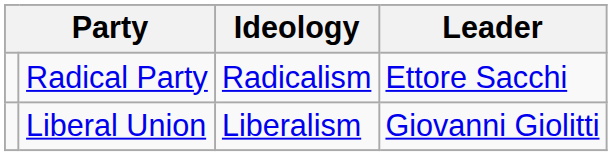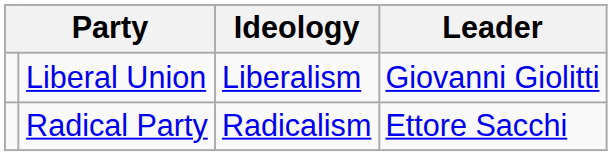rows swapped: (116, 125) <-> (117, 77)
